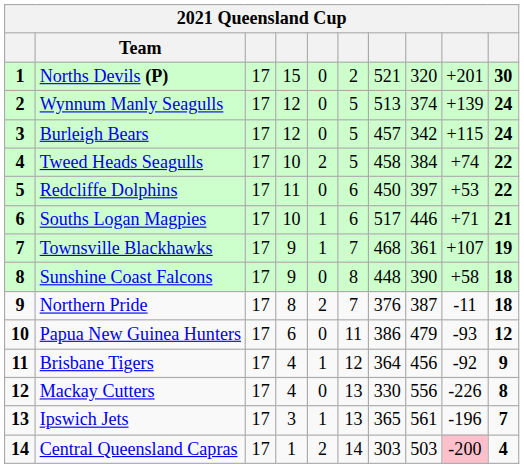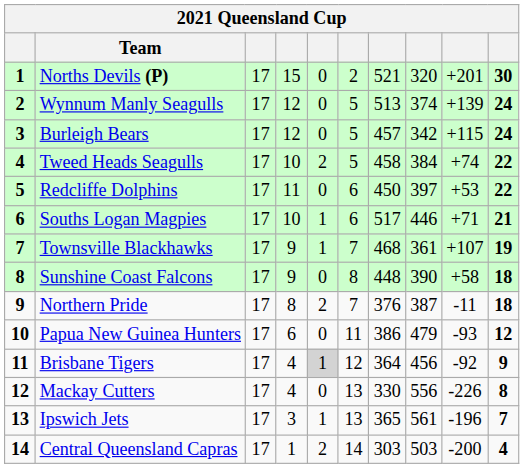(323, 362) no background -> (323, 362) lightgrey background
(465, 448) pink background -> (465, 448) no background
